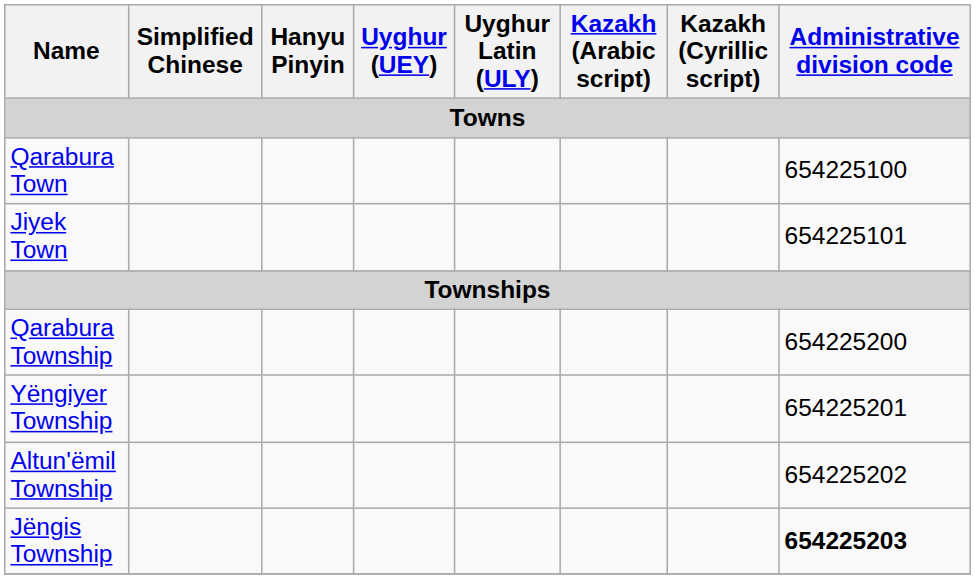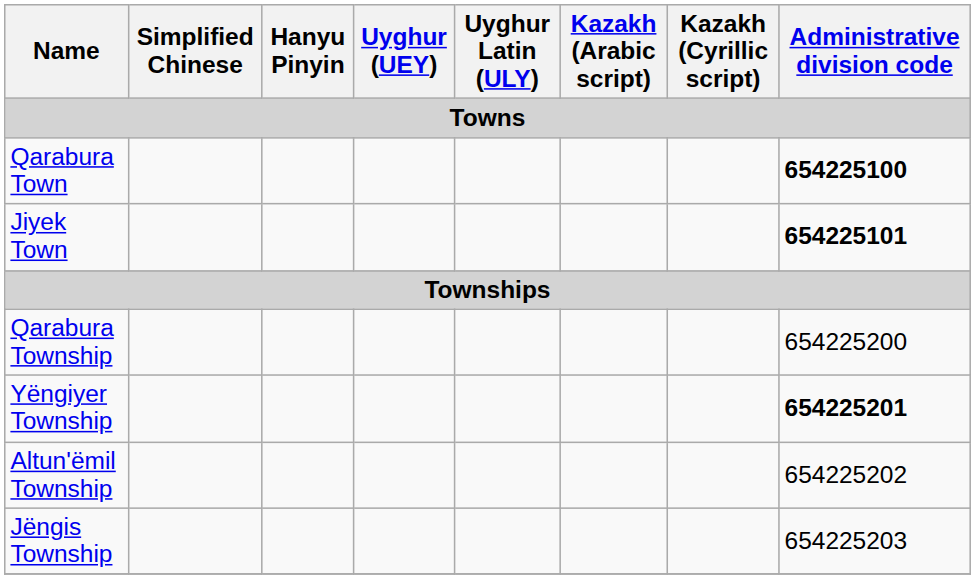(846, 170) normal -> (846, 170) bold
(846, 236) normal -> (846, 236) bold
(846, 408) normal -> (846, 408) bold
(846, 541) bold -> (846, 541) normal
